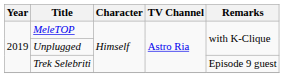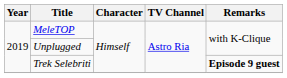(243, 64) normal -> (244, 64) bold
